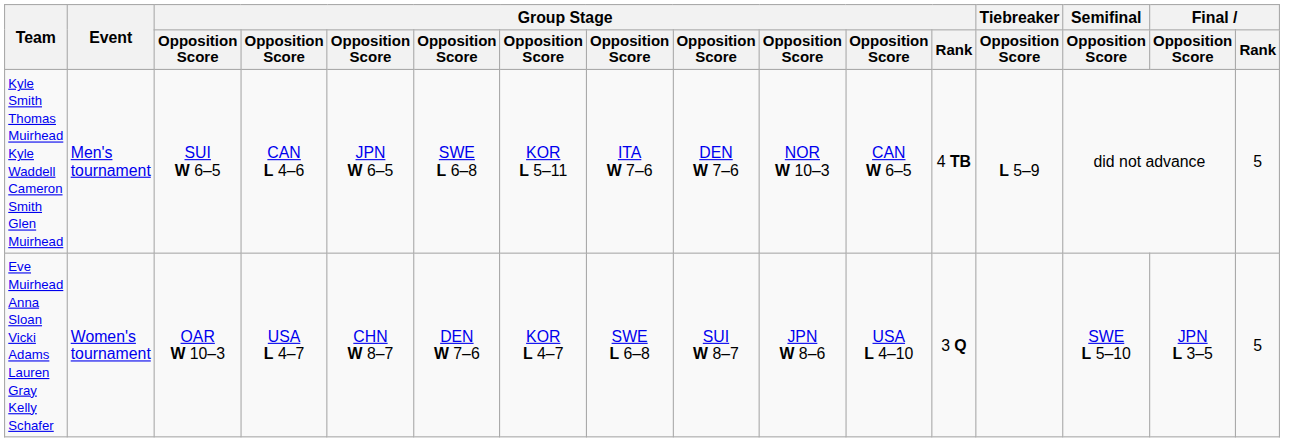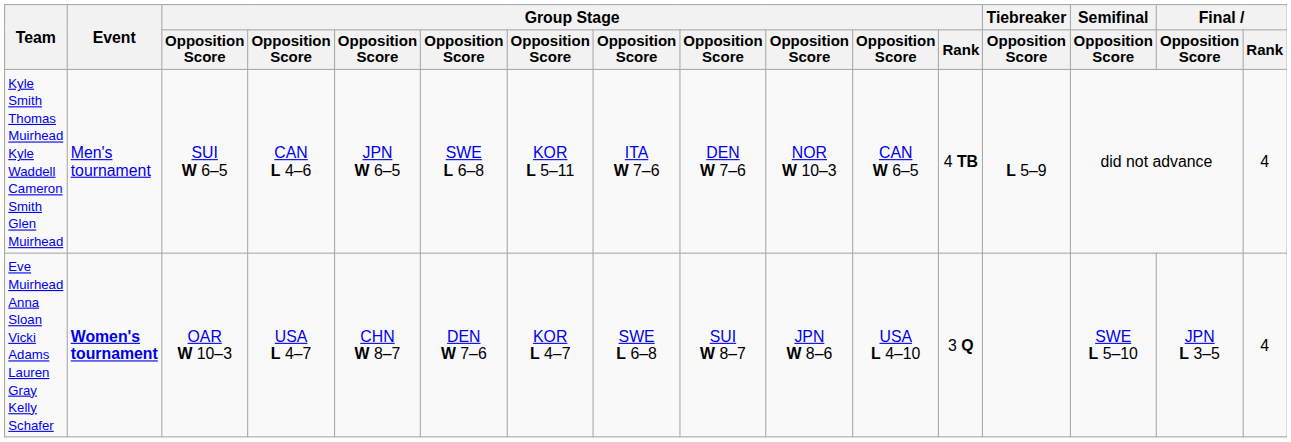(1258, 162) 5 -> (1265, 162) 4
(111, 345) normal -> (114, 345) bold
(1258, 345) 5 -> (1265, 345) 4
